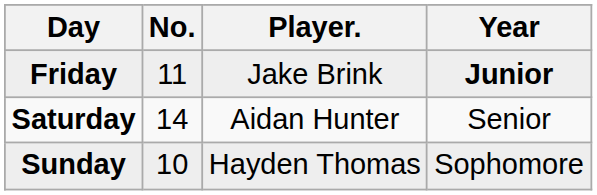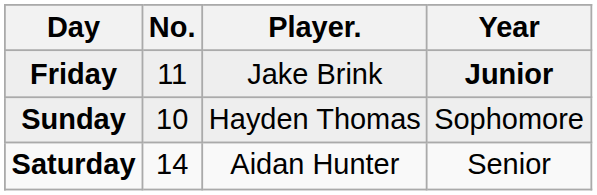rows swapped: (74, 119) <-> (74, 165)
